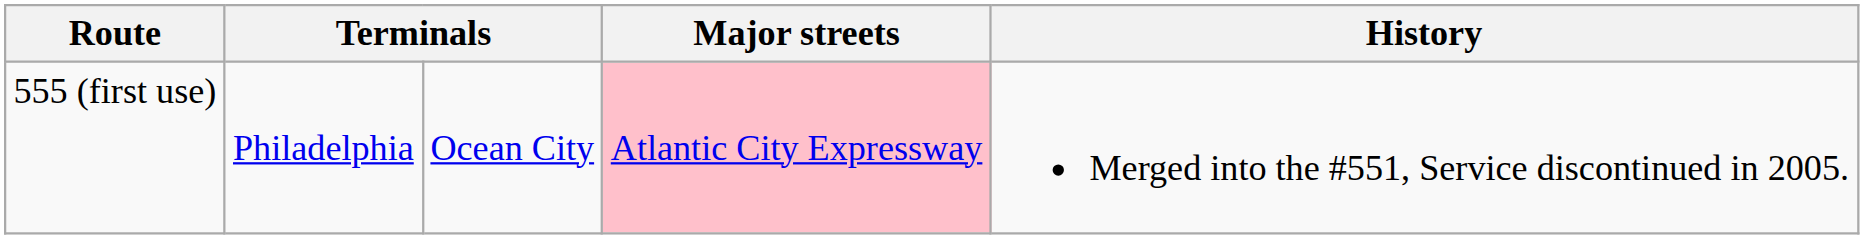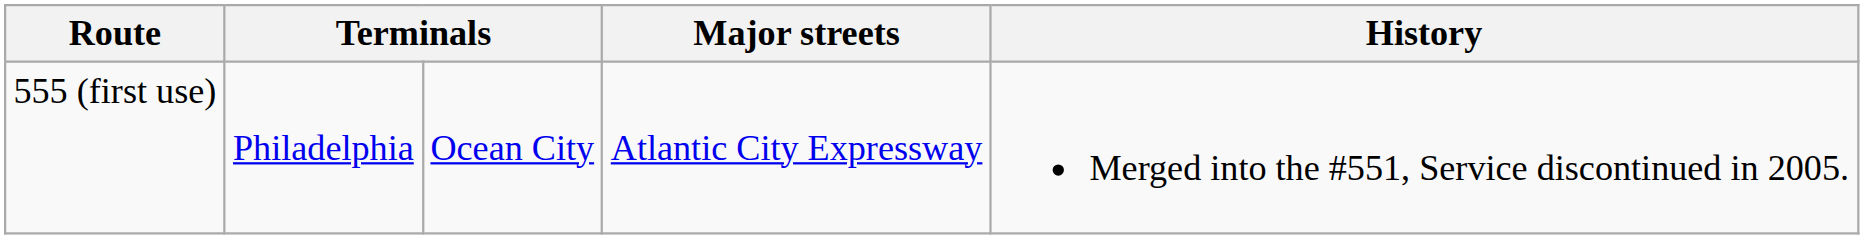(797, 147) pink background -> (797, 147) no background
